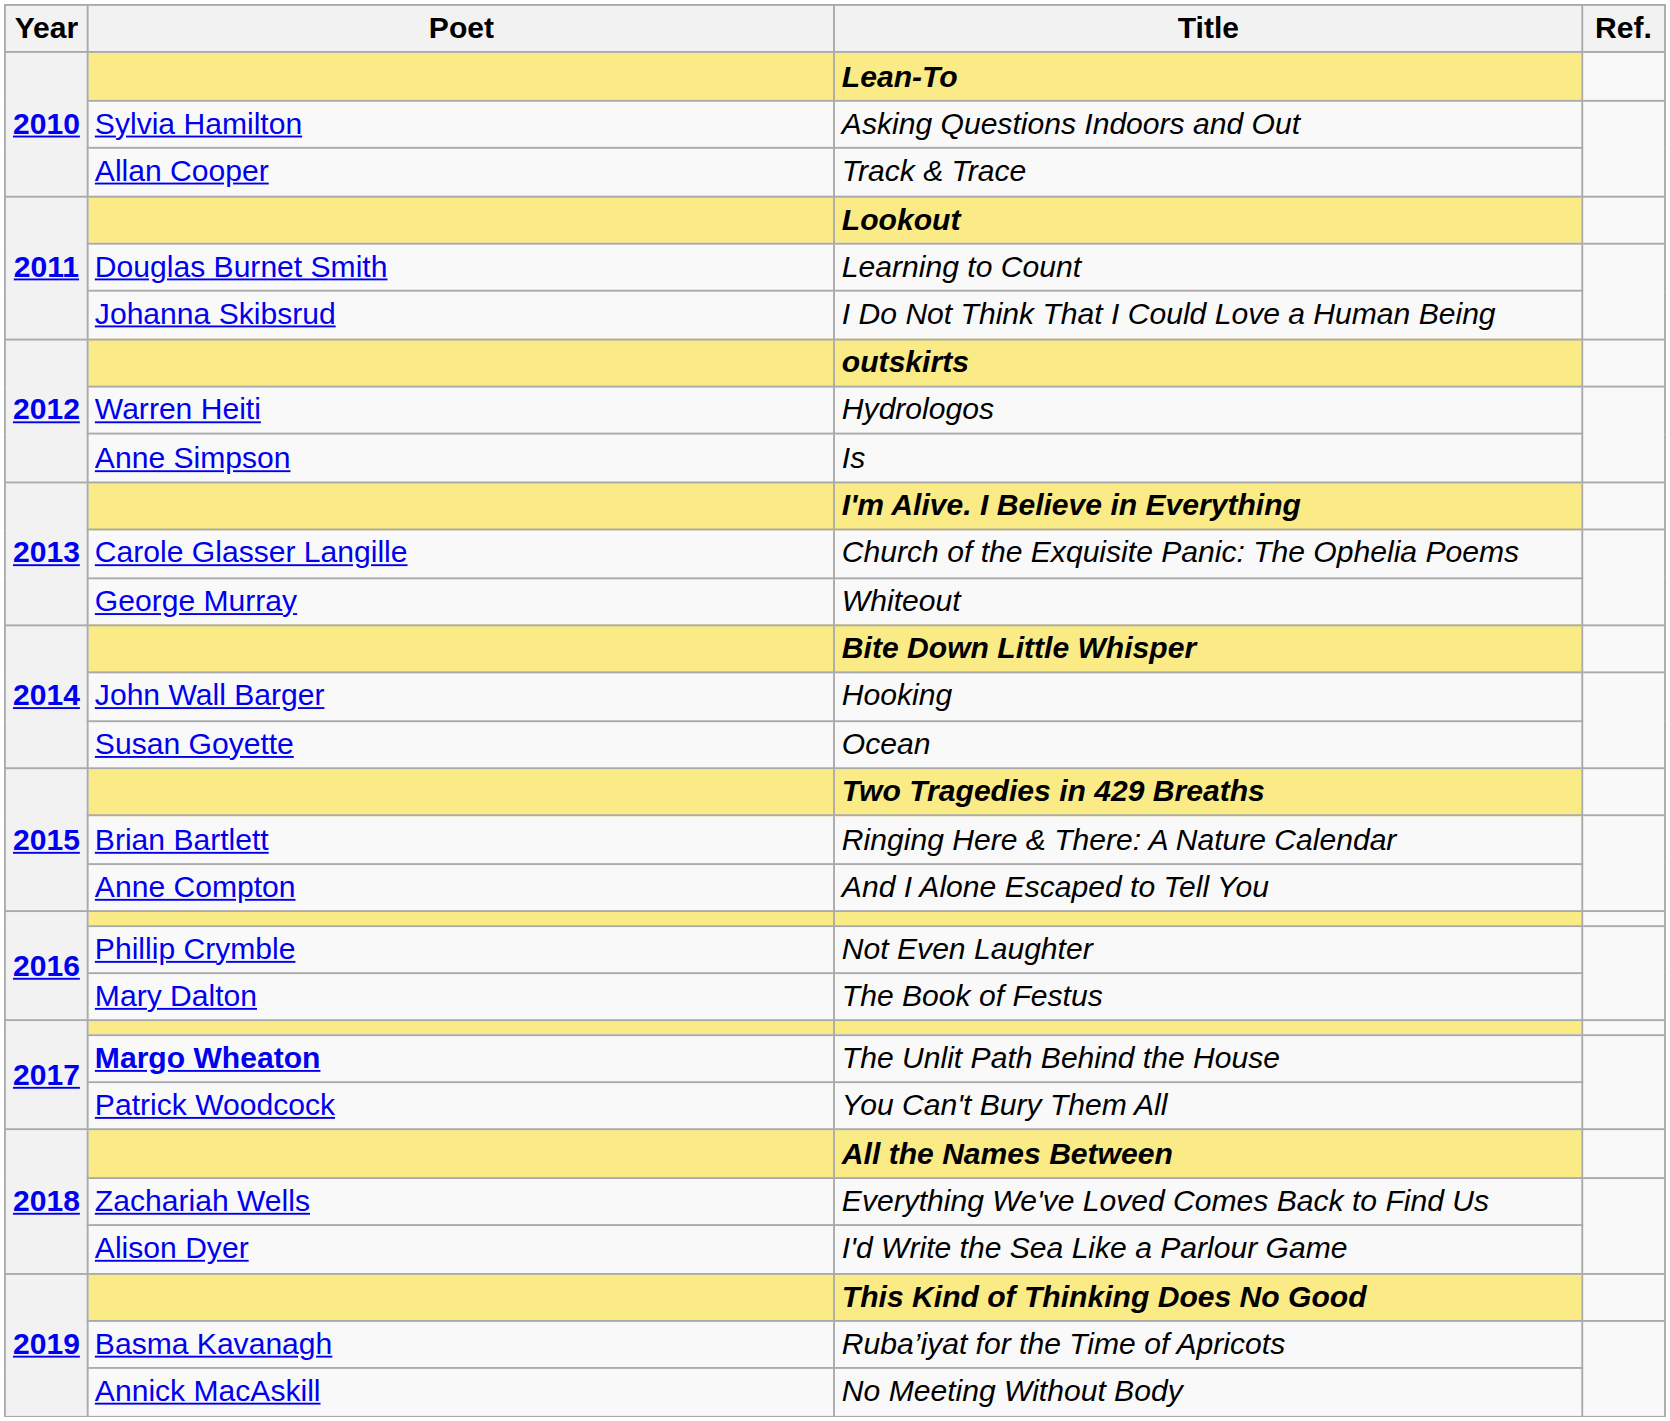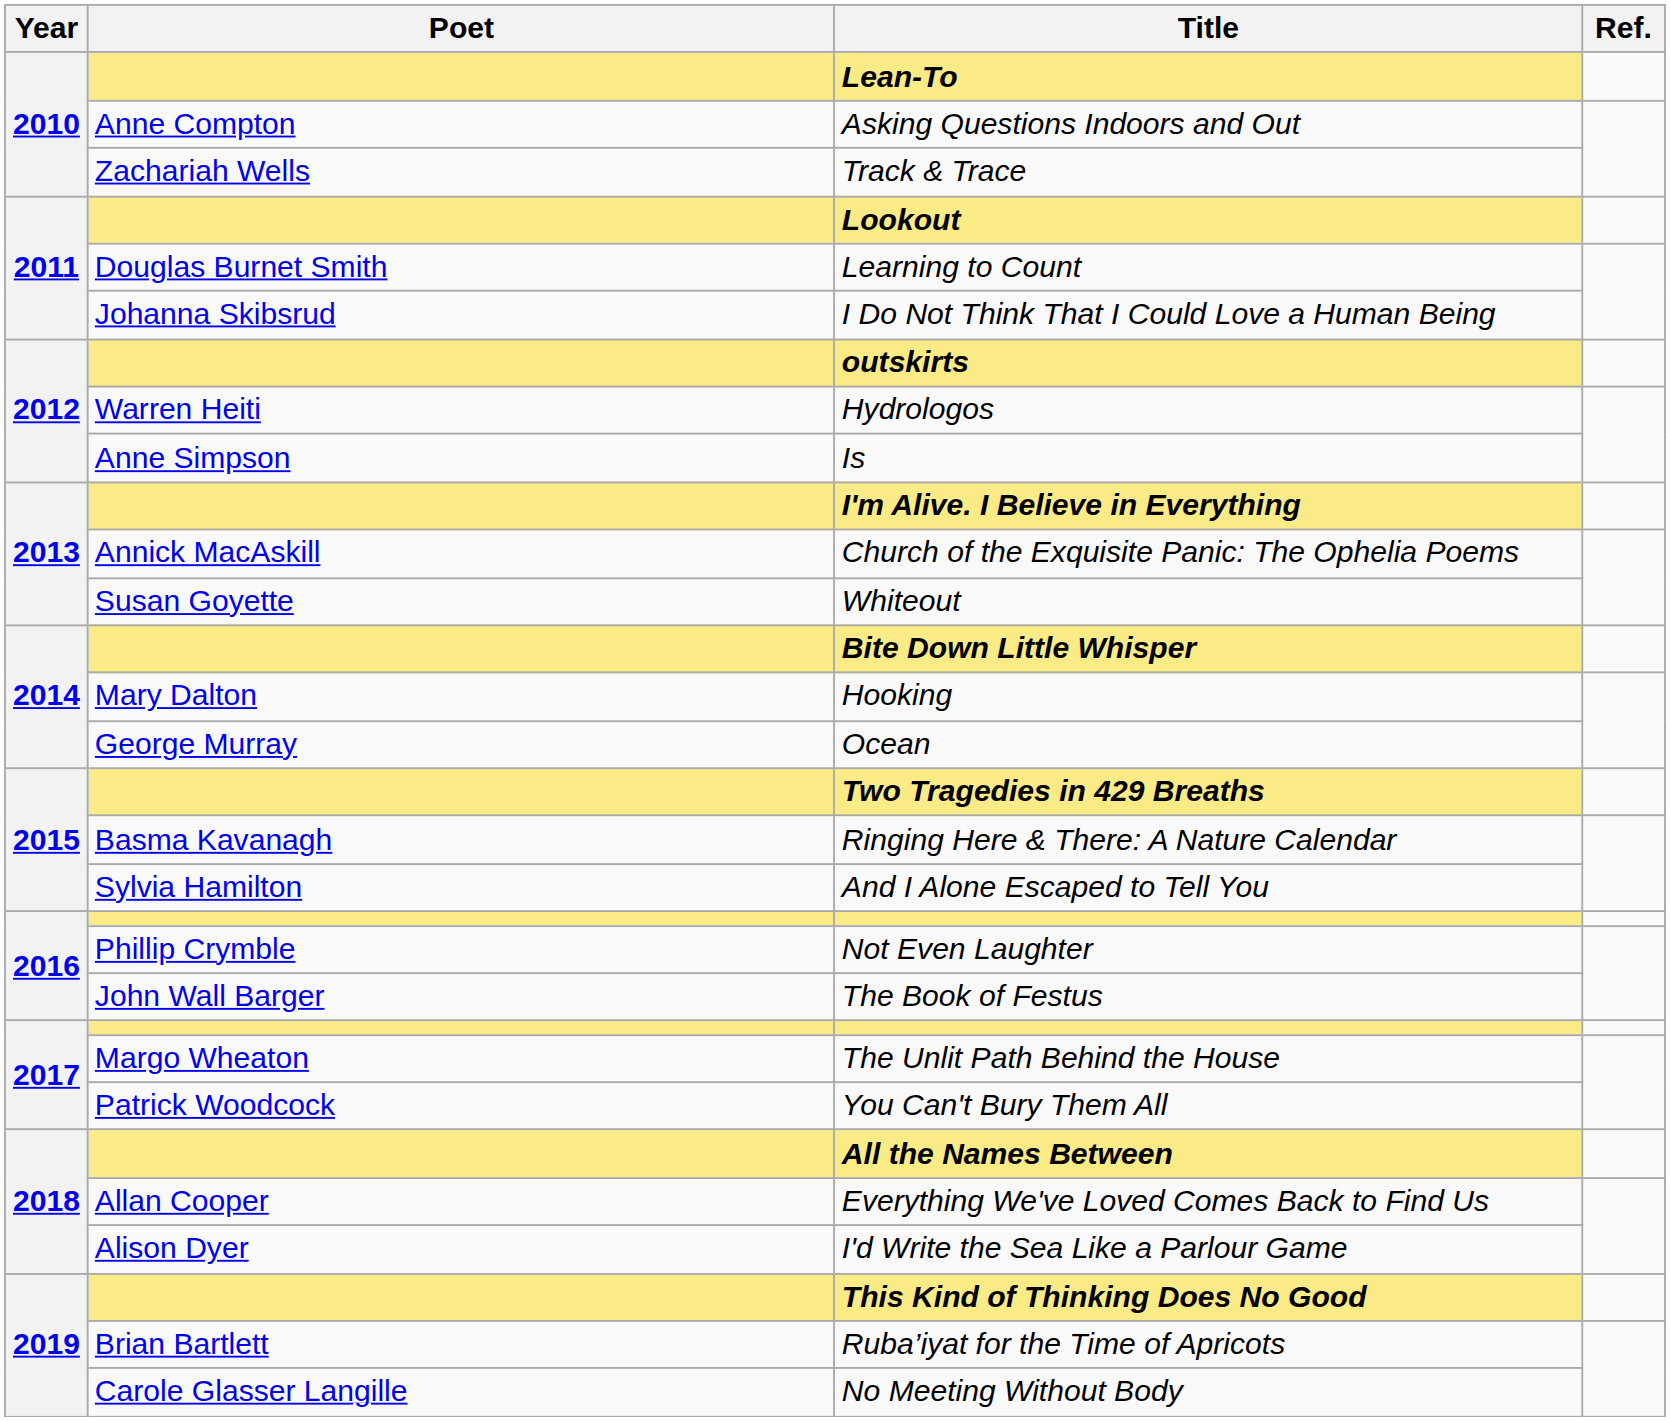(199, 123) Sylvia Hamilton -> (195, 123) Anne Compton
(182, 171) Allan Cooper -> (202, 171) Zachariah Wells
(251, 553) Carole Glasser Langille -> (208, 553) Annick MacAskill
(196, 600) George Murray -> (194, 600) Susan Goyette
(210, 696) John Wall Barger -> (176, 696) Mary Dalton
(194, 743) Susan Goyette -> (196, 743) George Murray
(182, 839) Brian Bartlett -> (214, 839) Basma Kavanagh
(195, 887) Anne Compton -> (199, 887) Sylvia Hamilton
(176, 996) Mary Dalton -> (210, 996) John Wall Barger
(208, 1057) bold -> (202, 1057) normal
(202, 1201) Zachariah Wells -> (182, 1201) Allan Cooper
(214, 1344) Basma Kavanagh -> (182, 1344) Brian Bartlett
(208, 1391) Annick MacAskill -> (251, 1391) Carole Glasser Langille
